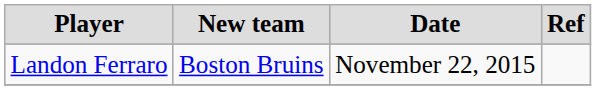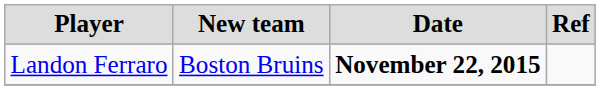(435, 64) normal -> (438, 64) bold
